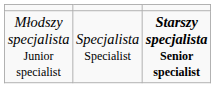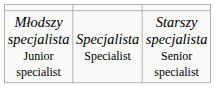(177, 46) bold -> (177, 46) normal
